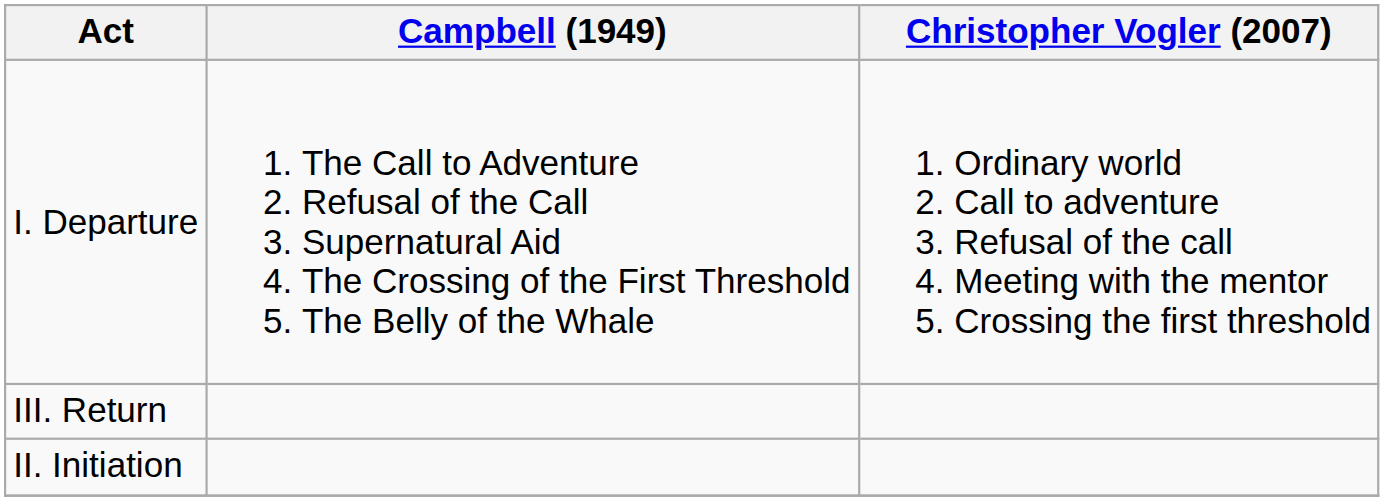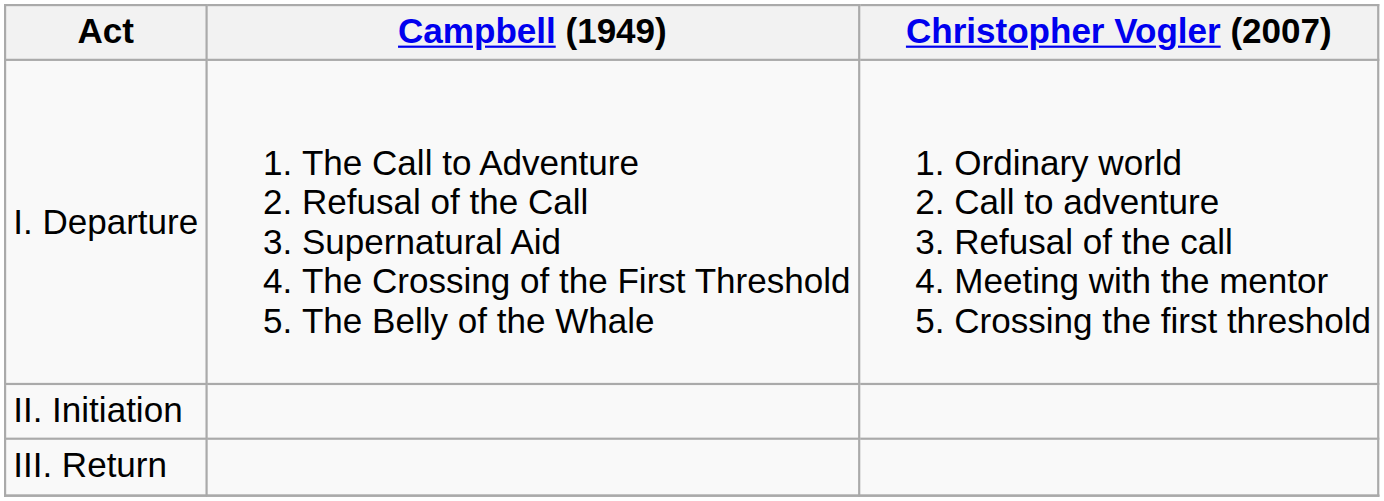rows swapped: (98, 466) <-> (90, 410)
